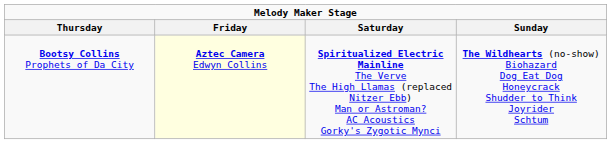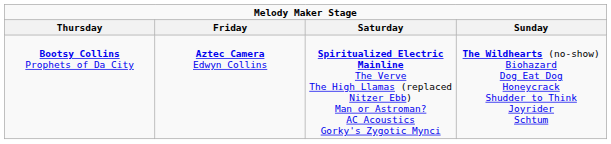(230, 59) lightyellow background -> (230, 59) no background
